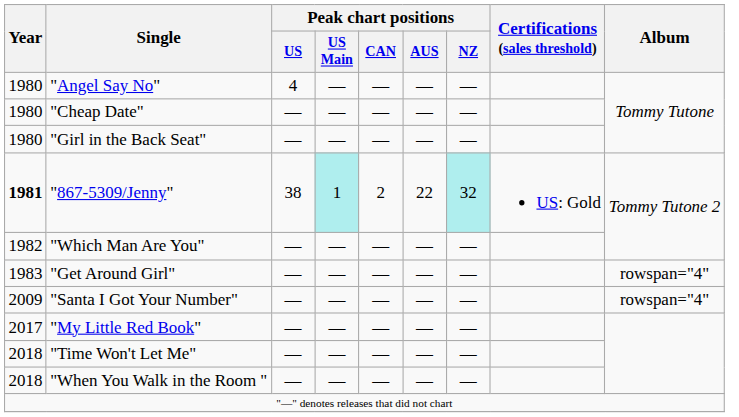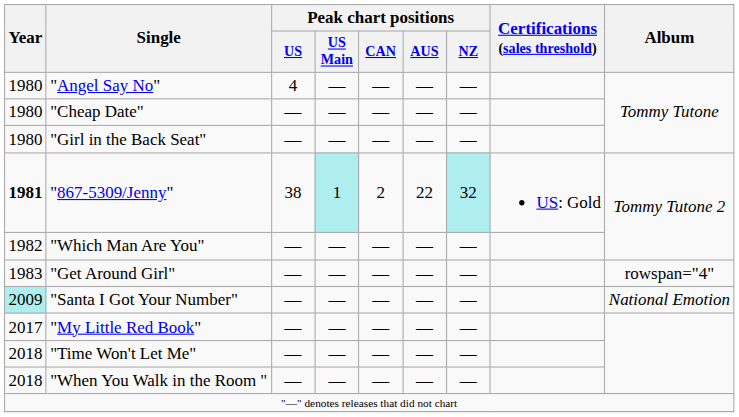(25, 299) no background -> (25, 299) paleturquoise background
(665, 299) rowspan="4" -> (669, 299) National Emotion
